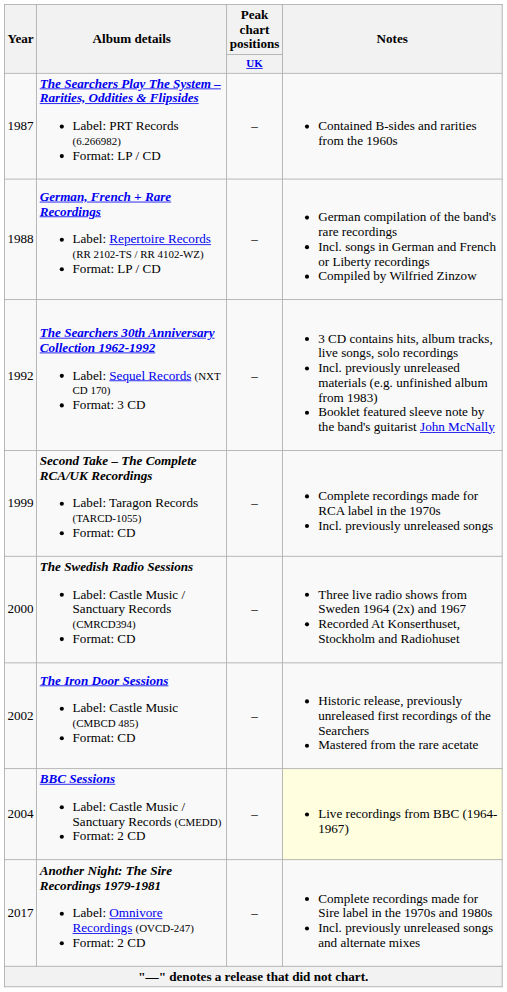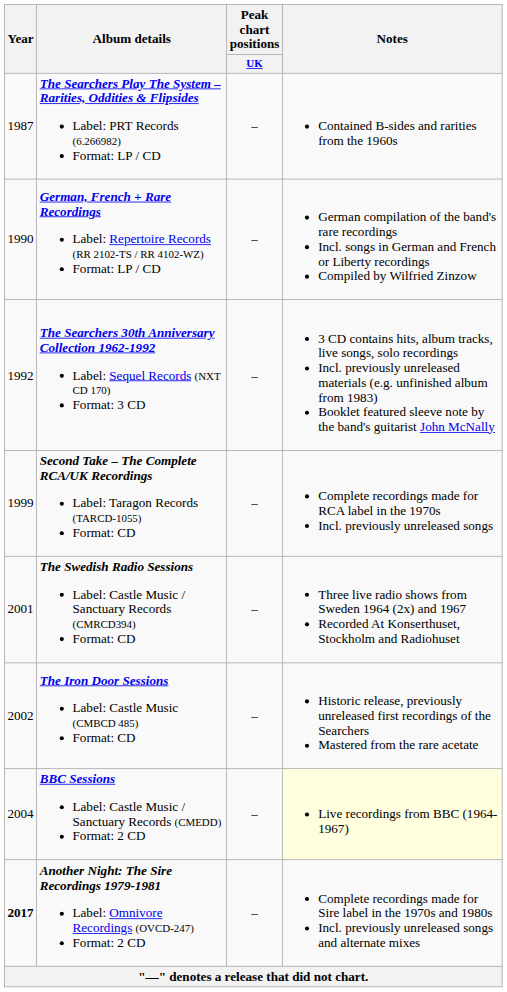(21, 239) 1988 -> (21, 239) 1990
(21, 609) 2000 -> (21, 609) 2001
(21, 913) normal -> (21, 913) bold
